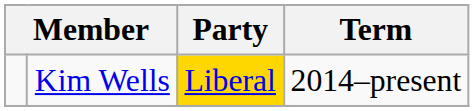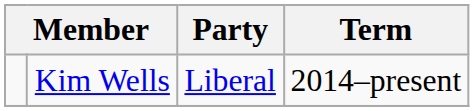(230, 79) gold background -> (230, 79) no background
